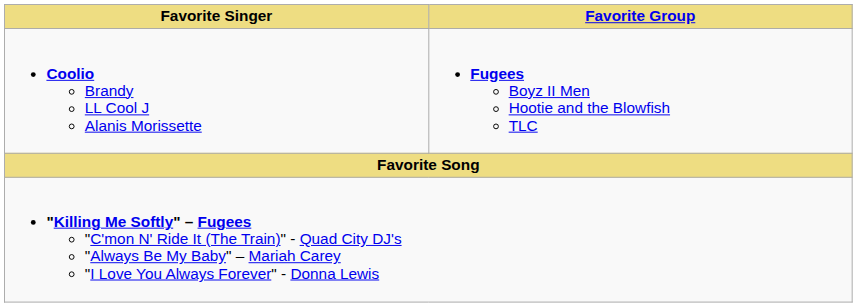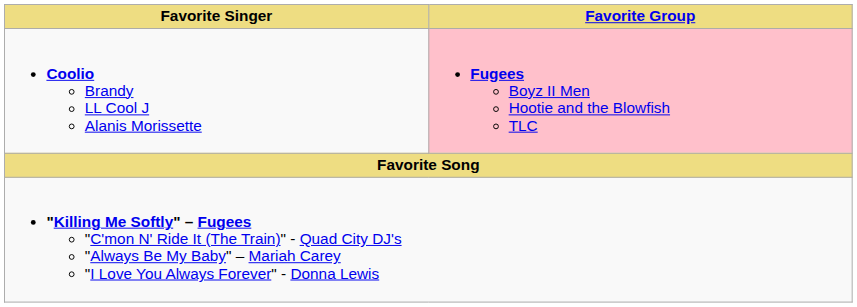(640, 100) no background -> (640, 100) pink background
